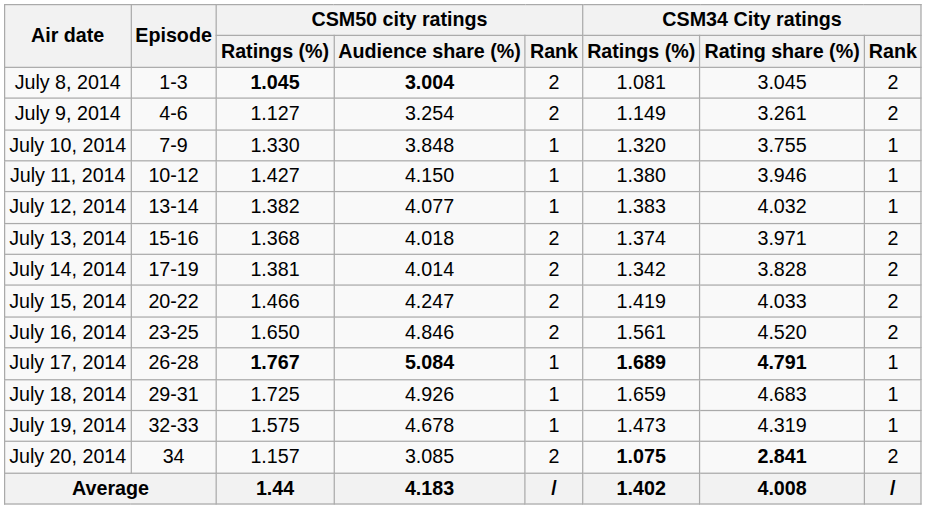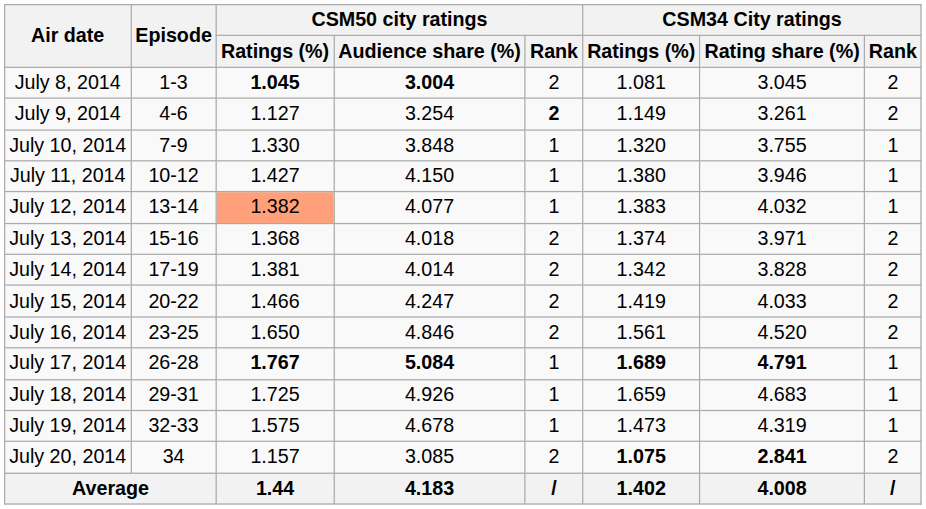(554, 113) normal -> (554, 113) bold
(275, 207) no background -> (275, 207) lightsalmon background
